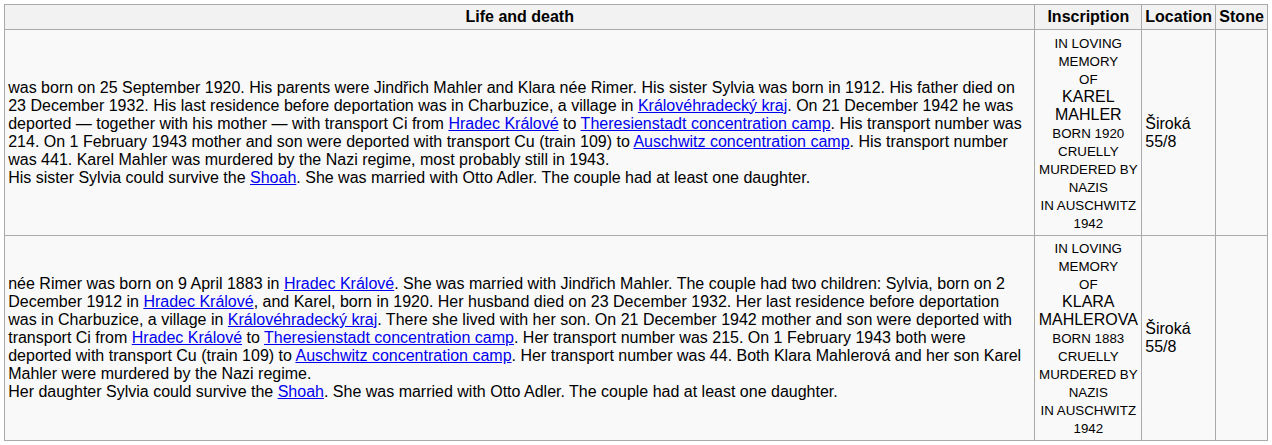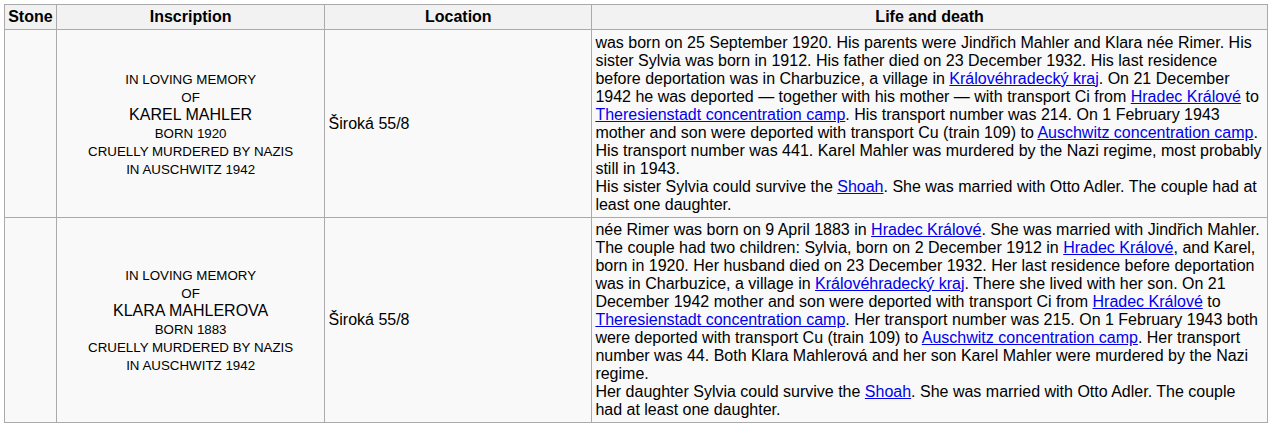columns swapped: (1242, 17) <-> (520, 17)
